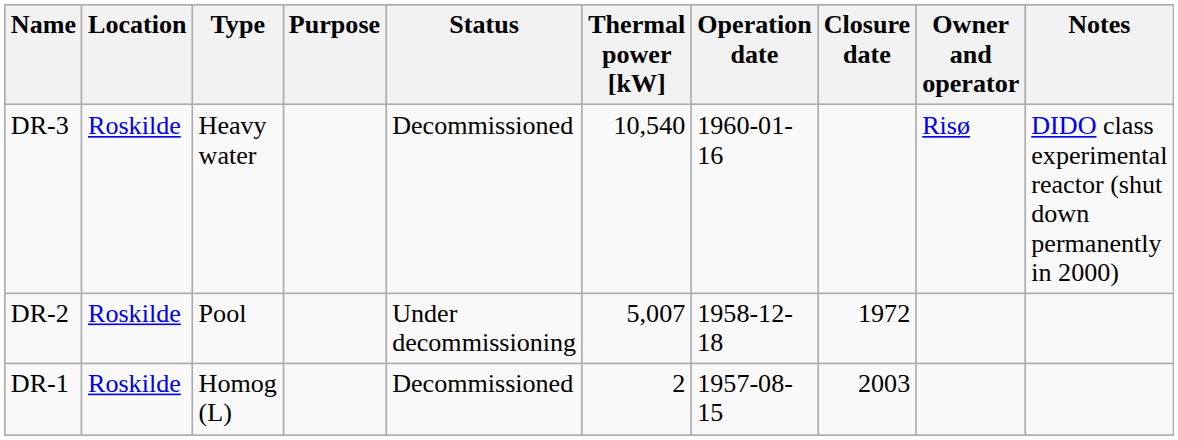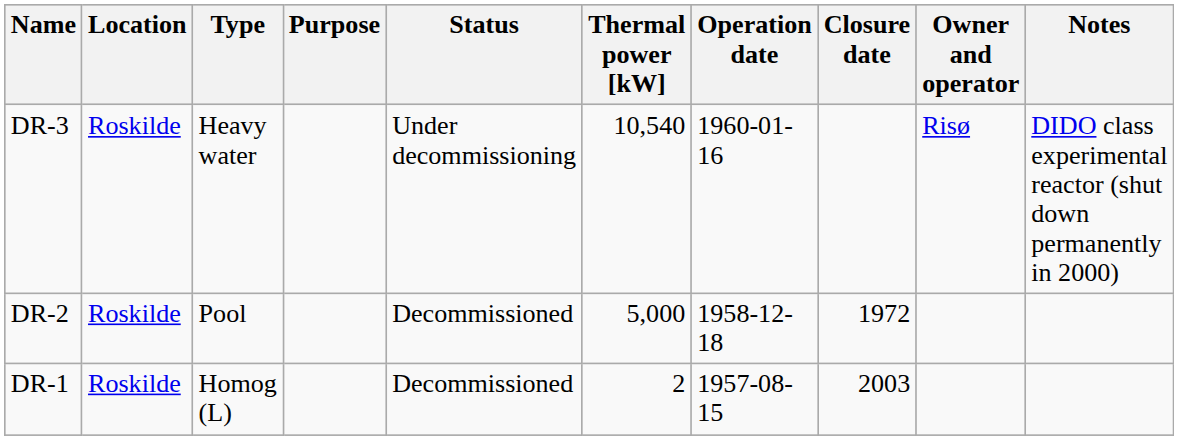(483, 125) Decommissioned -> (484, 139) Under decommissioning
(484, 327) Under decommissioning -> (483, 313) Decommissioned
(656, 313) 5,007 -> (656, 313) 5,000
